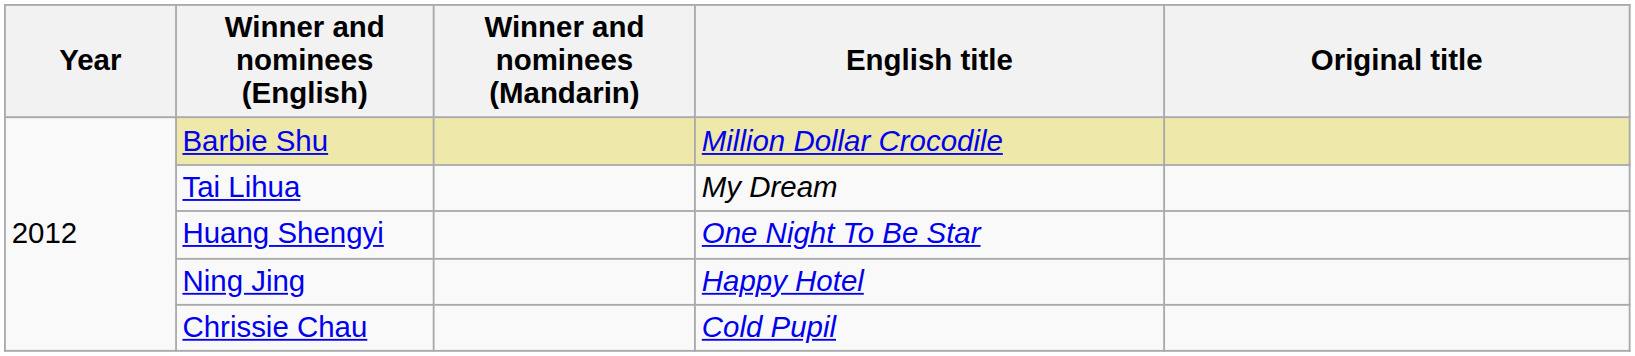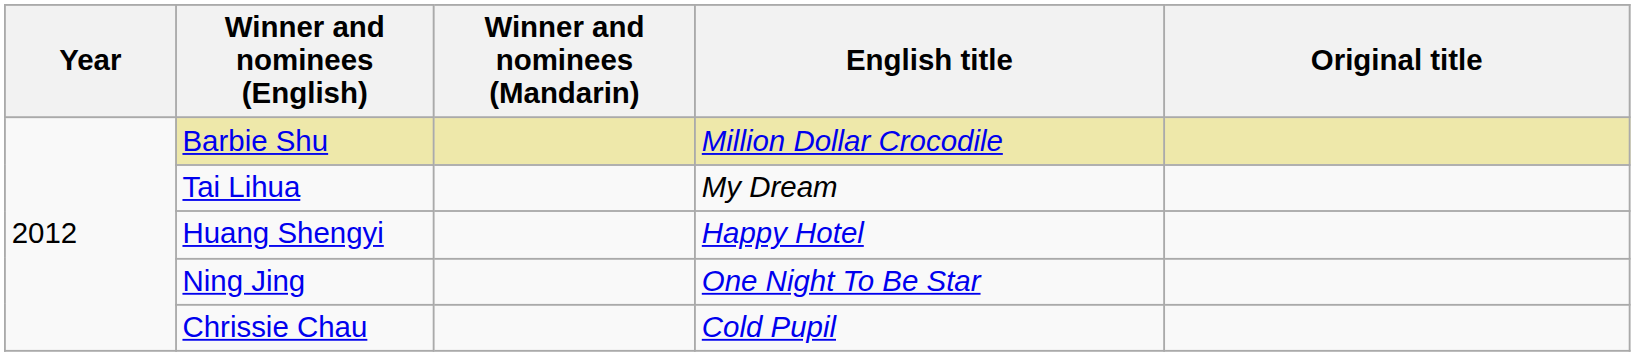(841, 234) One Night To Be Star -> (783, 234) Happy Hotel
(783, 280) Happy Hotel -> (841, 280) One Night To Be Star
